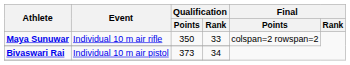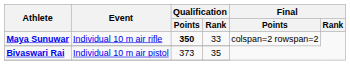(187, 39) normal -> (187, 39) bold
(216, 53) 34 -> (216, 53) 35
